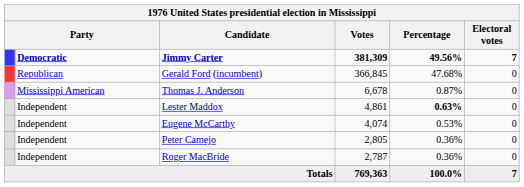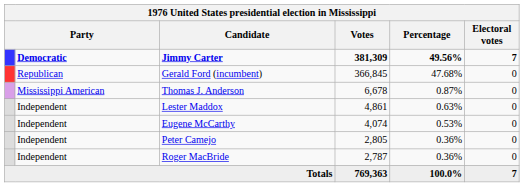(448, 107) bold -> (449, 107) normal
